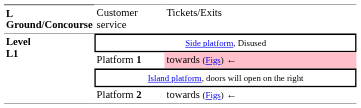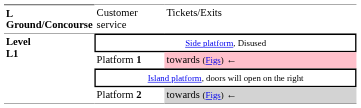(202, 95) no background -> (202, 95) lightgrey background
